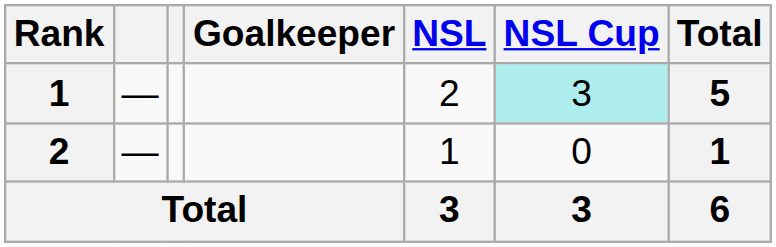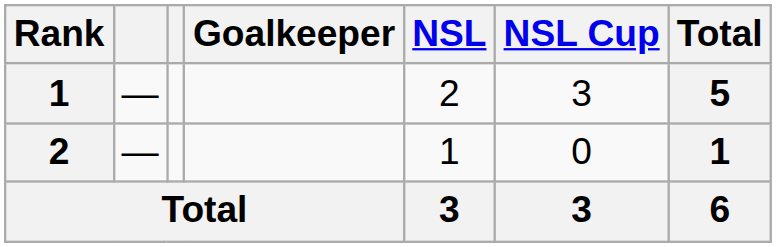(582, 92) paleturquoise background -> (582, 92) no background
